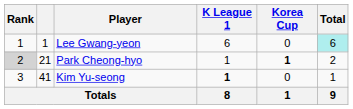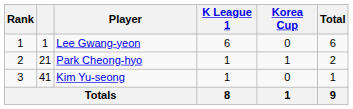(333, 43) paleturquoise background -> (333, 43) no background
(20, 60) lightgrey background -> (20, 60) no background
(287, 60) bold -> (287, 60) normal
(227, 78) bold -> (227, 78) normal
